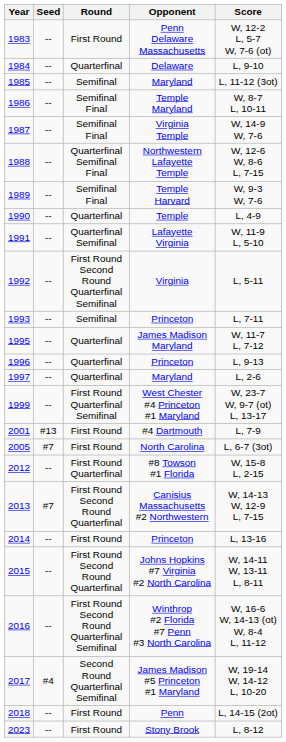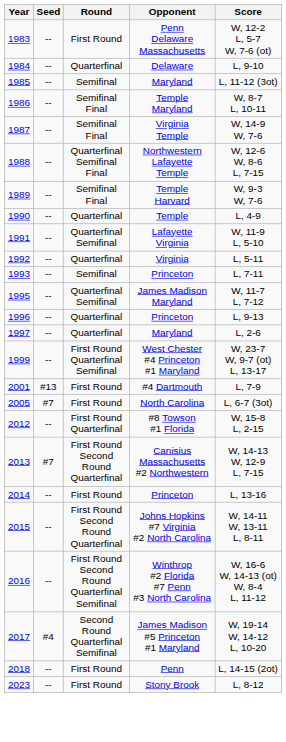(96, 281) First Round Second Round Quarterfinal Semifinal -> (96, 258) Quarterfinal
(96, 340) Quarterfinal -> (96, 296) Quarterfinal Semifinal
